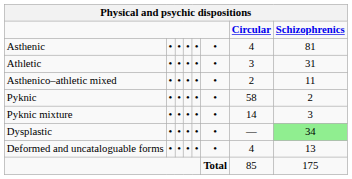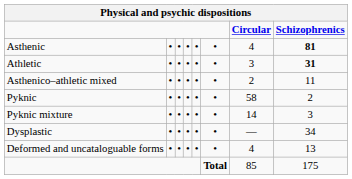(310, 47) normal -> (310, 47) bold
(310, 64) normal -> (310, 64) bold
(310, 132) lightgreen background -> (310, 132) no background
